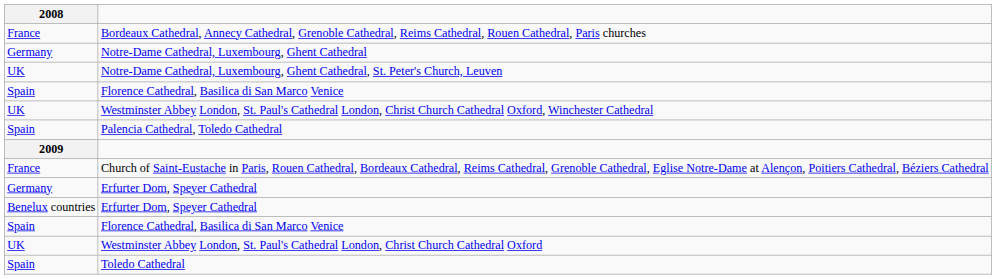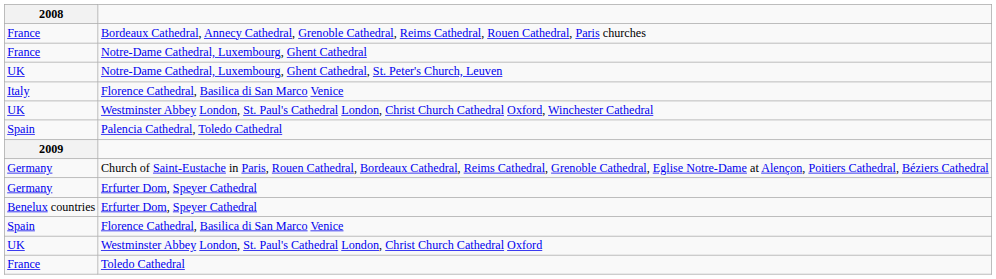(30, 52) Germany -> (24, 52) France
(21, 91) Spain -> (18, 91) Italy
(24, 168) France -> (30, 168) Germany
(21, 264) Spain -> (24, 264) France
